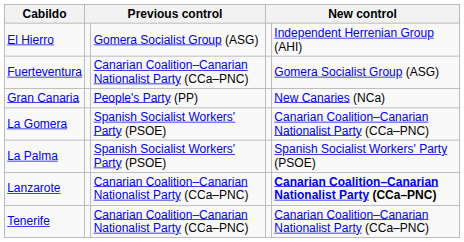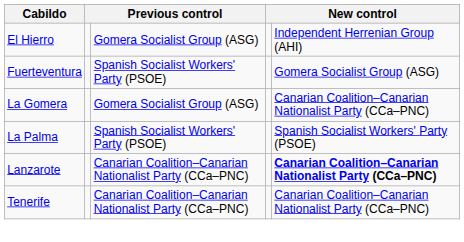(171, 72) Canarian Coalition–Canarian Nationalist Party (CCa–PNC) -> (164, 72) Spanish Socialist Workers' Party (PSOE)
- row: (43, 98)
(164, 123) Spanish Socialist Workers' Party (PSOE) -> (176, 104) Gomera Socialist Group (ASG)
